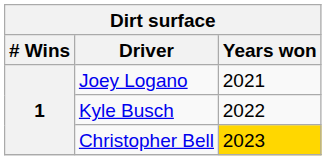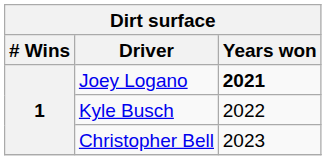(244, 80) normal -> (244, 80) bold
(244, 140) gold background -> (244, 140) no background
